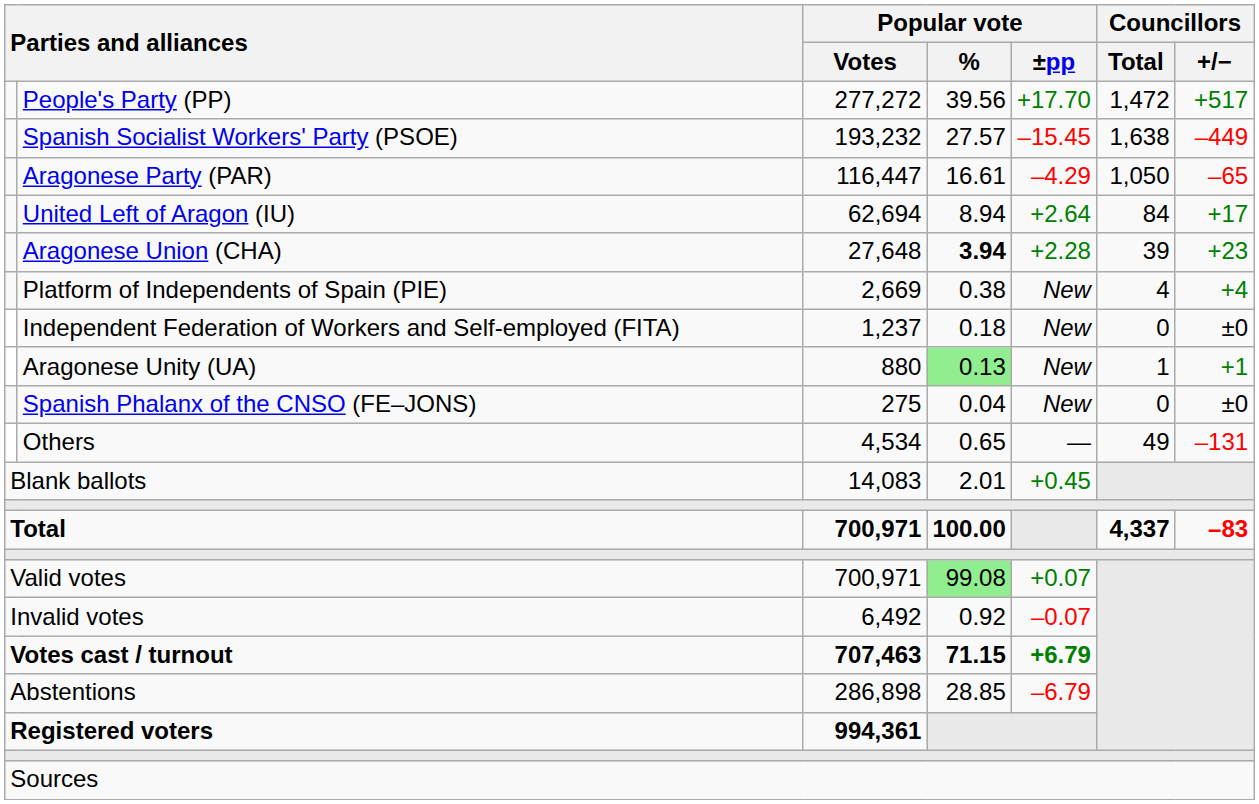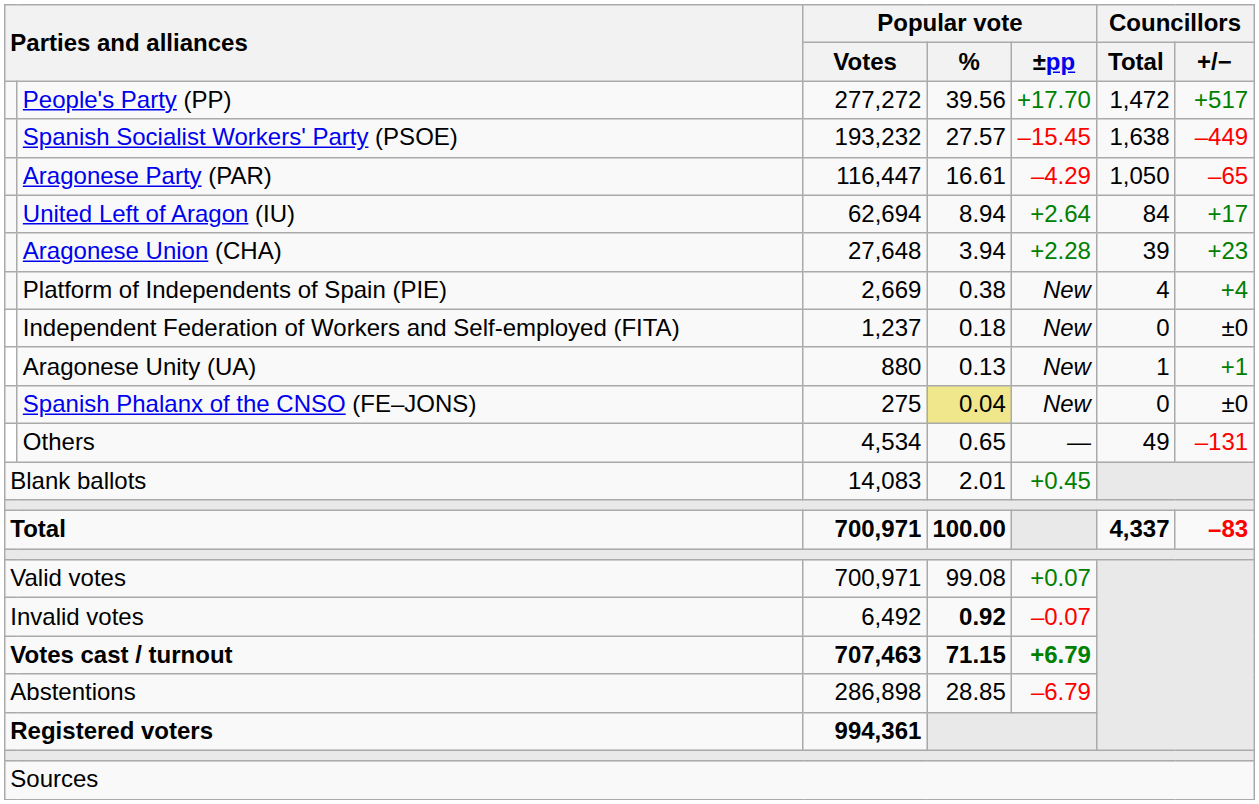(982, 251) bold -> (982, 251) normal
(982, 366) lightgreen background -> (982, 366) no background
(982, 404) no background -> (982, 404) khaki background
(976, 578) lightgreen background -> (976, 578) no background
(982, 616) normal -> (982, 616) bold
